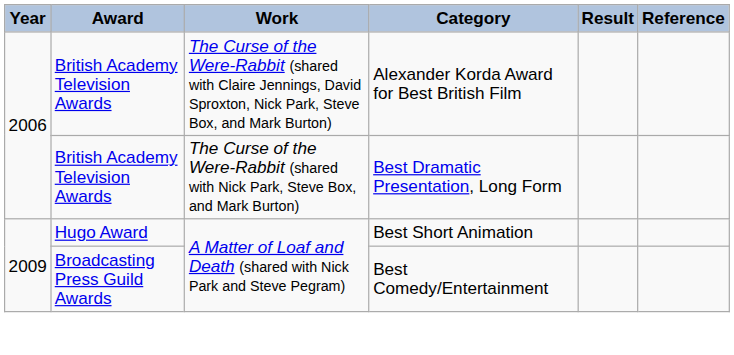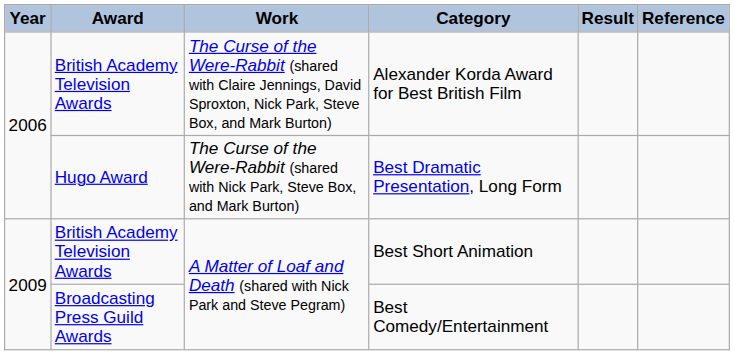(116, 177) British Academy Television Awards -> (101, 177) Hugo Award
(101, 233) Hugo Award -> (116, 252) British Academy Television Awards
